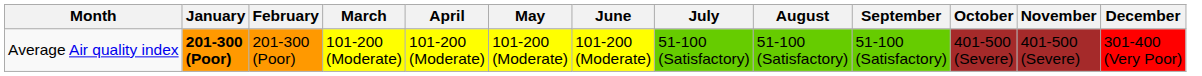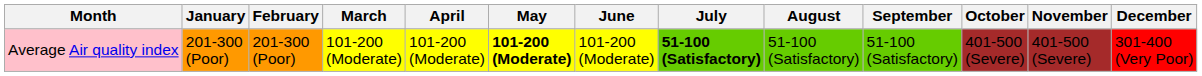(93, 50) no background -> (93, 50) pink background
(214, 50) bold -> (214, 50) normal
(530, 50) normal -> (532, 50) bold
(704, 50) normal -> (711, 50) bold
